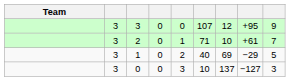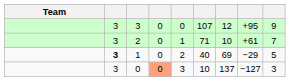(116, 55) normal -> (116, 55) bold
(160, 69) no background -> (160, 69) lightsalmon background
